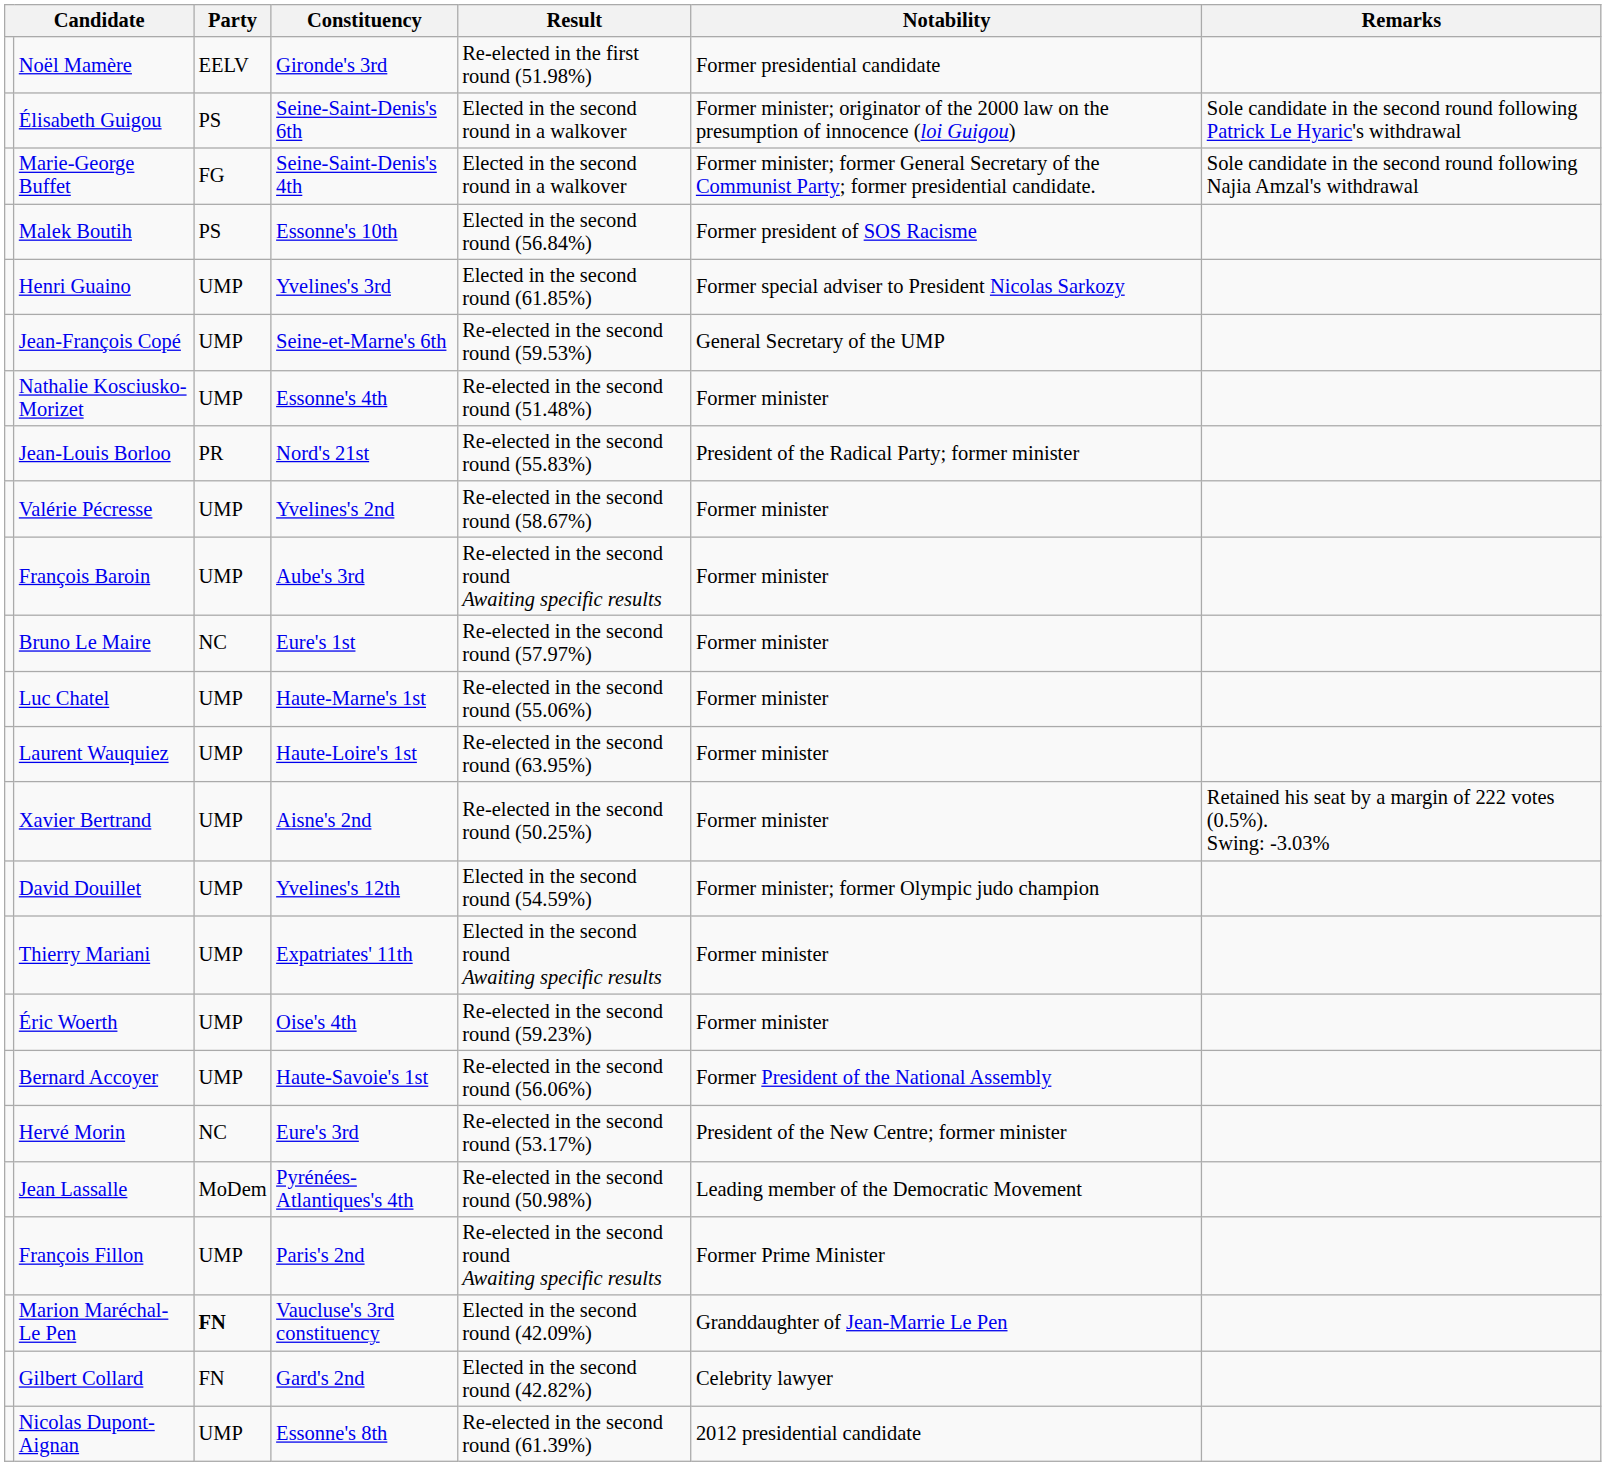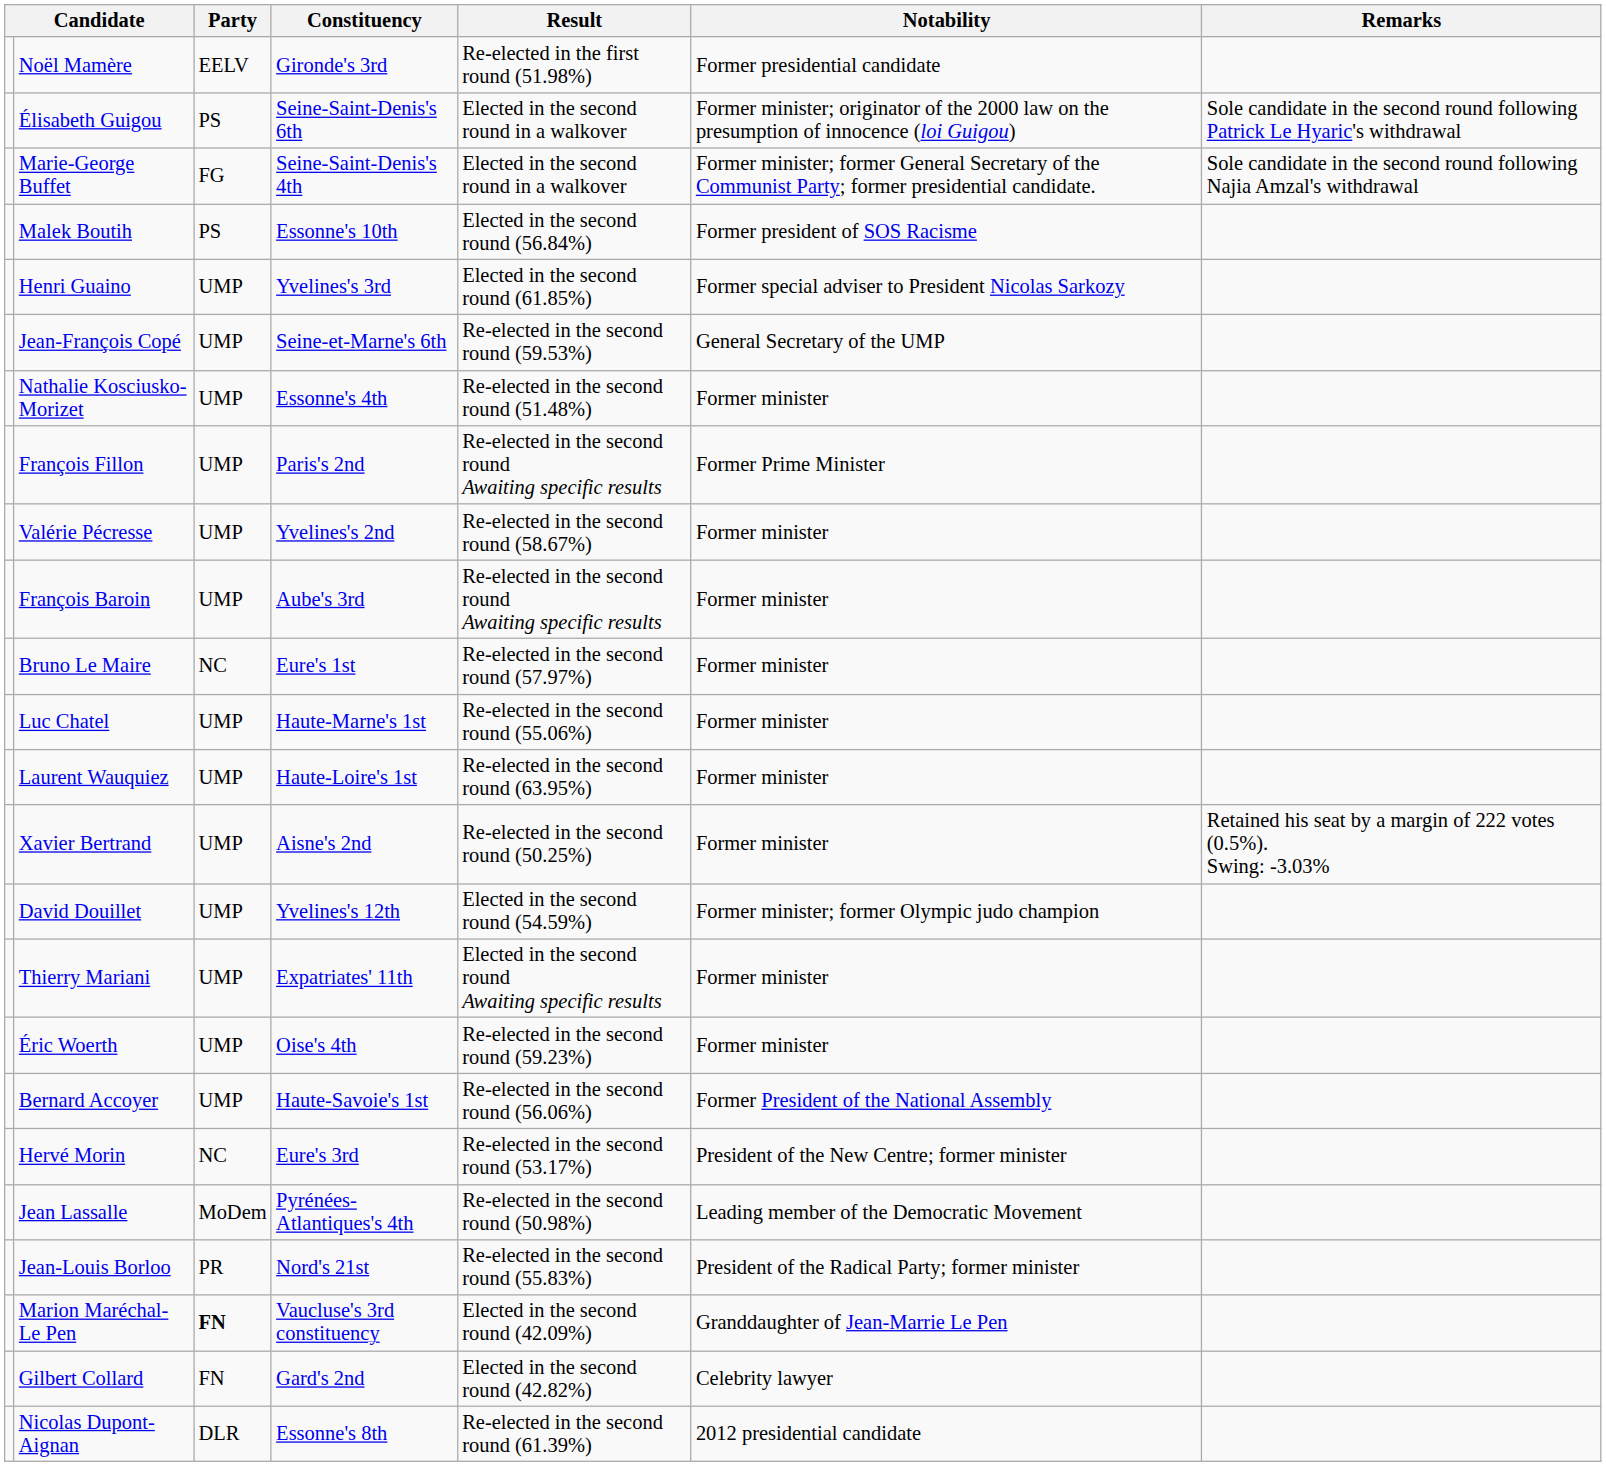rows swapped: (81, 1255) <-> (95, 453)
(221, 1433) UMP -> (219, 1433) DLR
